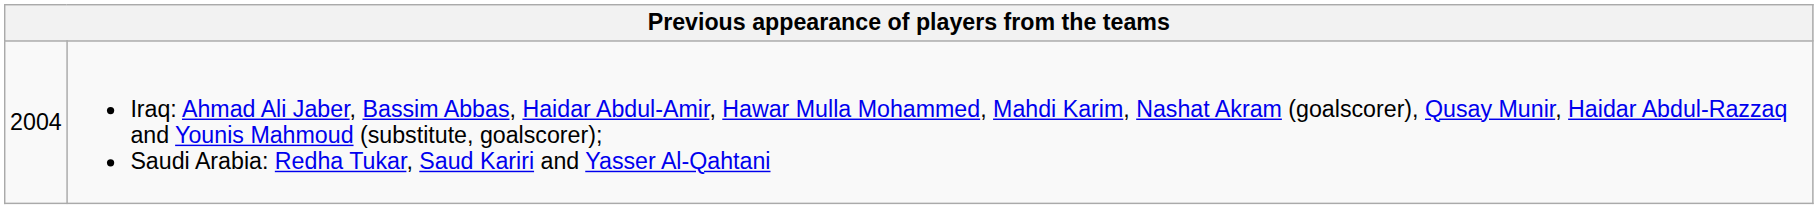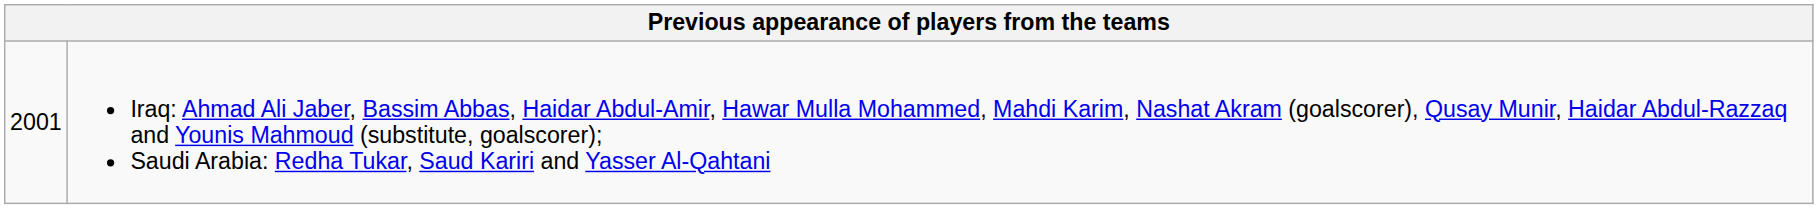(36, 122) 2004 -> (36, 122) 2001
